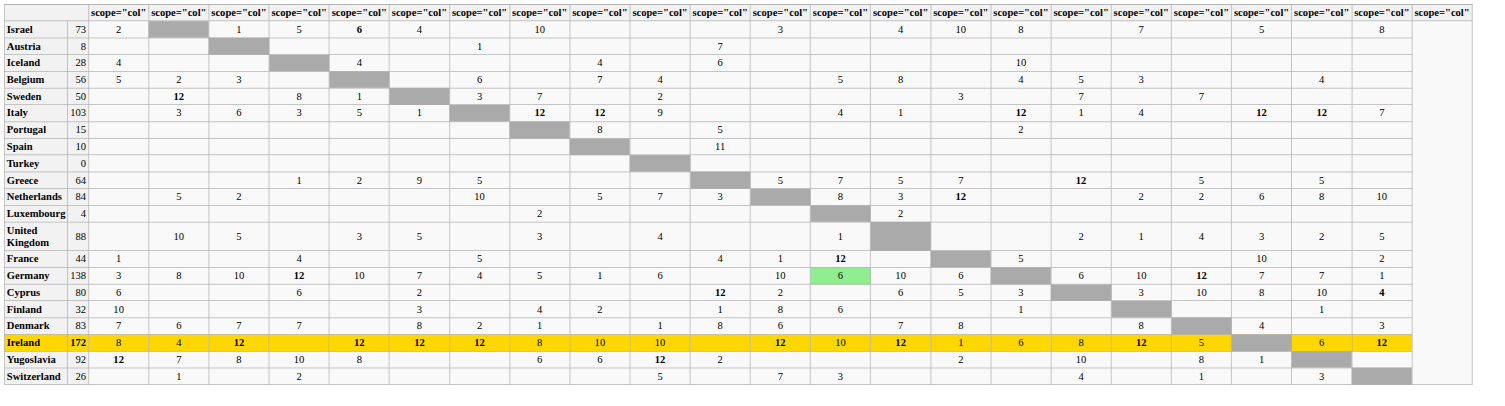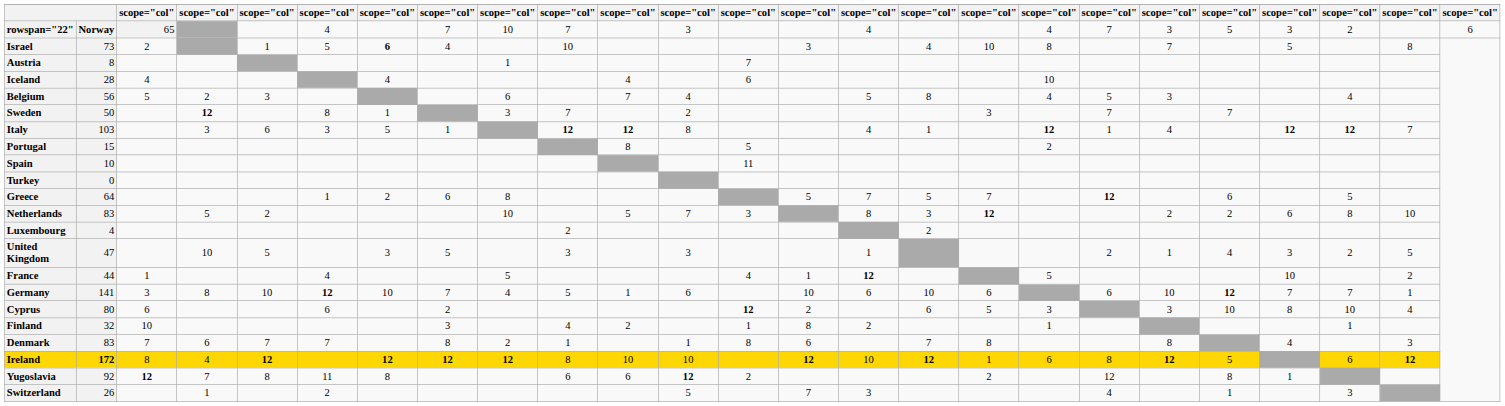+ row: (40, 29)
(660, 113) 9 -> (688, 130) 8
(419, 180) 9 -> (448, 197) 6
(480, 180) 5 -> (508, 197) 8
(1201, 180) 5 -> (1230, 197) 6
(81, 197) 84 -> (109, 213) 83
(81, 236) 88 -> (109, 253) 47
(660, 236) 4 -> (688, 253) 3
(78, 275) 138 -> (106, 292) 141
(840, 275) lightgreen background -> (869, 292) no background
(1382, 292) bold -> (1410, 309) normal
(840, 309) 6 -> (869, 326) 2
(299, 359) 10 -> (327, 376) 11
(1081, 359) 10 -> (1109, 376) 12
